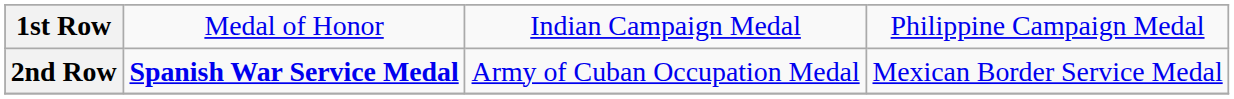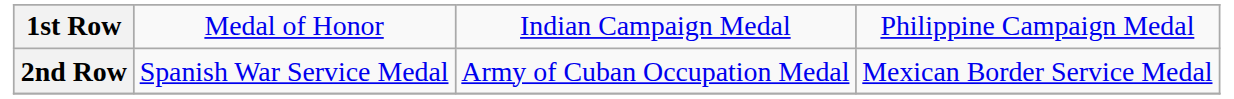(294, 70) bold -> (294, 70) normal
